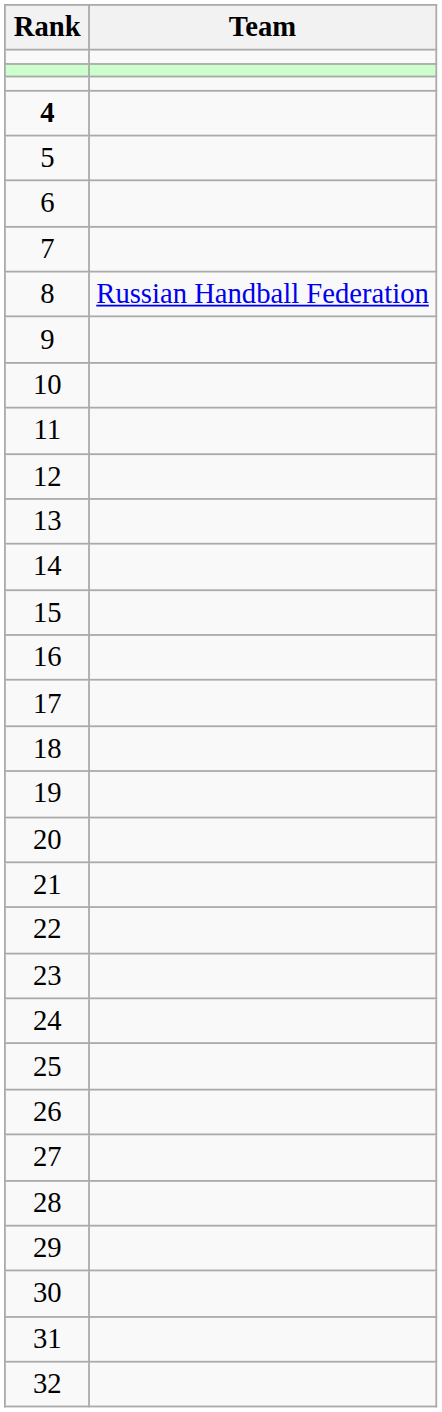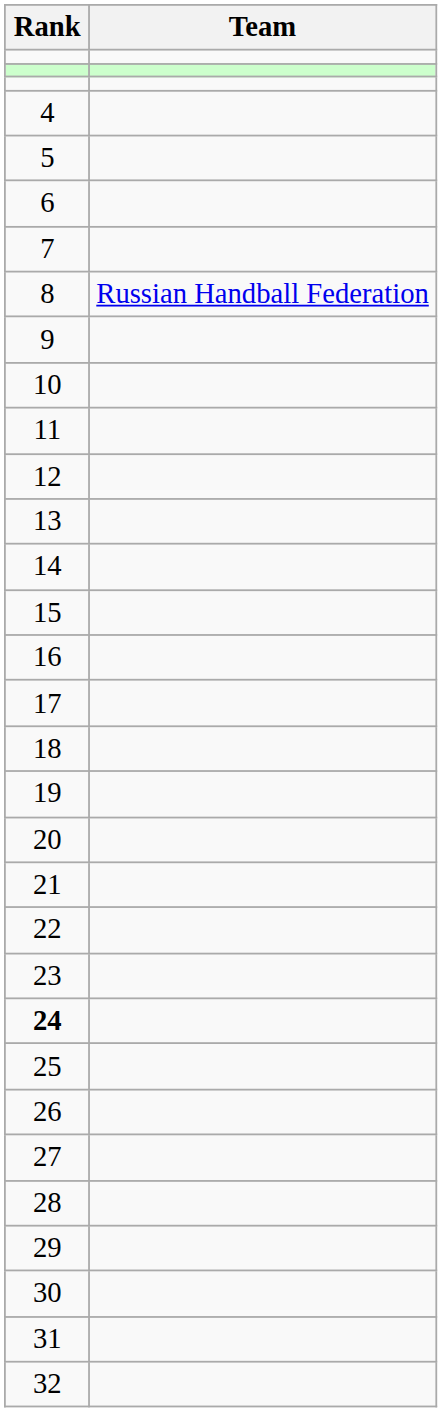(47, 112) bold -> (47, 112) normal
(47, 1020) normal -> (47, 1020) bold
